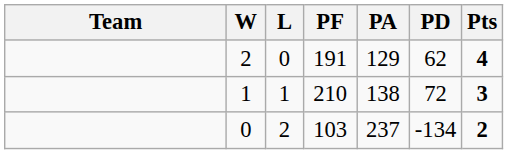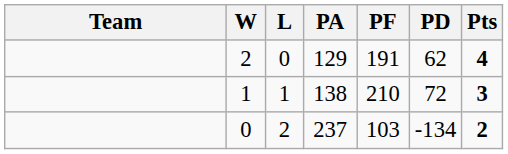columns swapped: (330, 22) <-> (383, 22)
